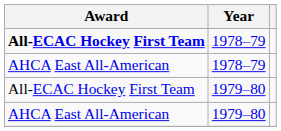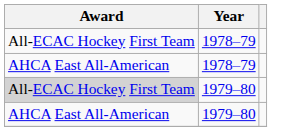(106, 41) bold -> (101, 41) normal
(101, 89) no background -> (101, 89) lightgrey background
